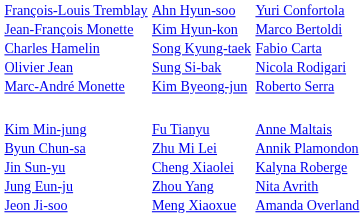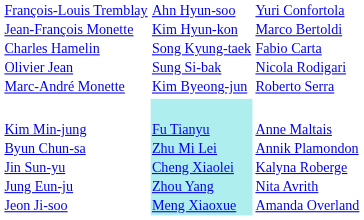(194, 167) no background -> (194, 167) paleturquoise background
